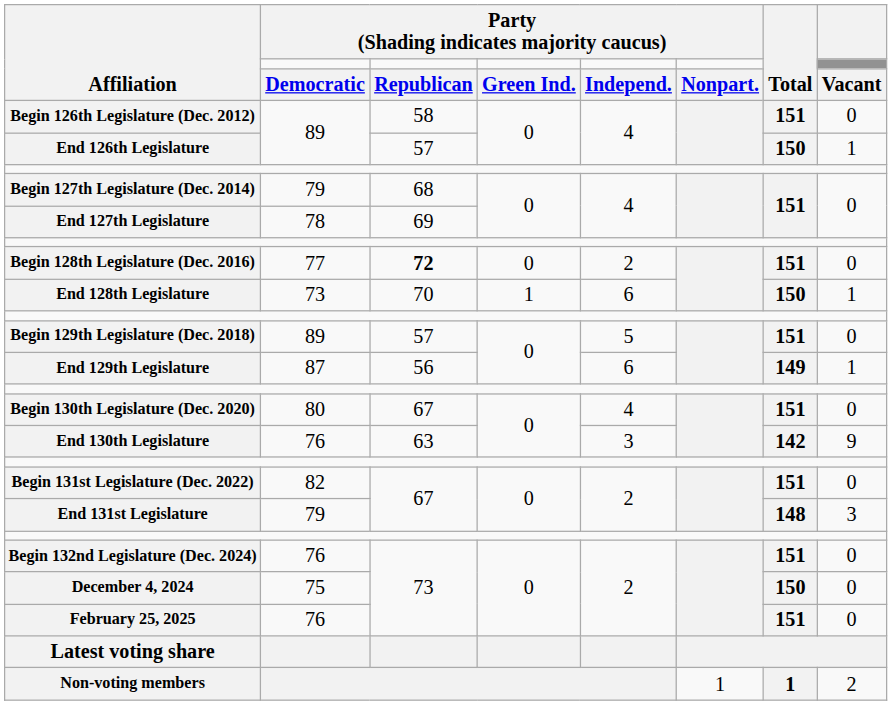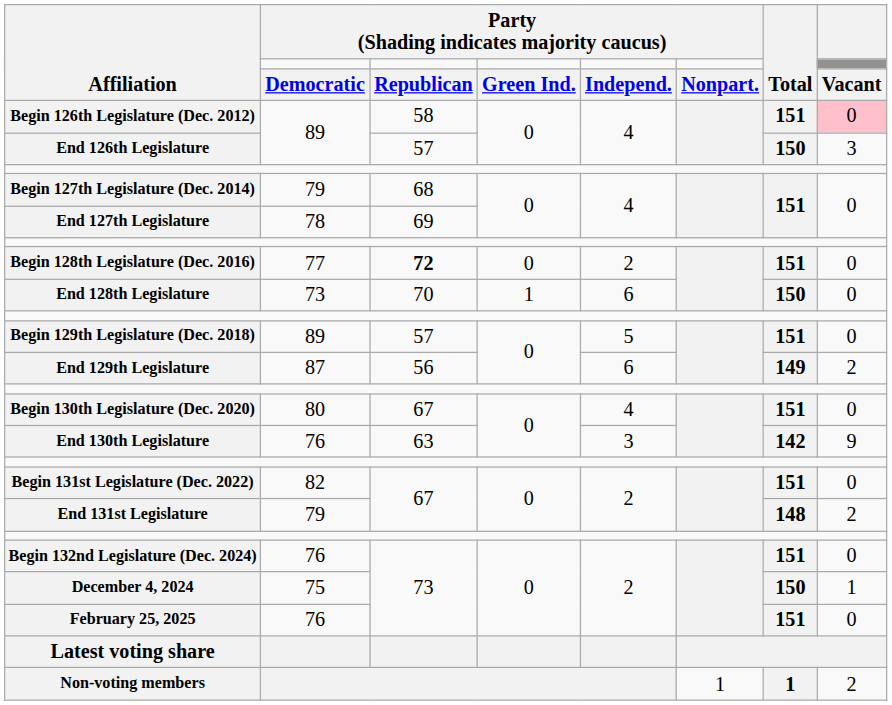(852, 116) no background -> (852, 116) pink background
(852, 148) 1 -> (852, 148) 3
(852, 294) 1 -> (852, 294) 0
(852, 368) 1 -> (852, 368) 2
(852, 514) 3 -> (852, 514) 2
(852, 587) 0 -> (852, 587) 1
